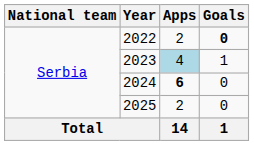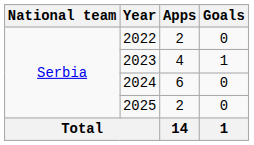(224, 39) bold -> (224, 39) normal
(180, 61) lightblue background -> (180, 61) no background
(180, 84) bold -> (180, 84) normal
